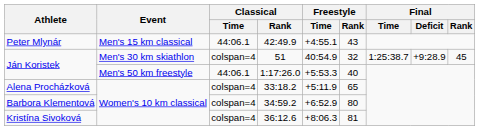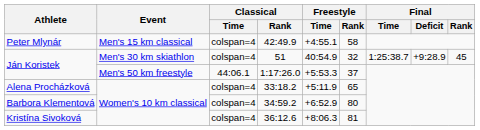(233, 42) 44:06.1 -> (233, 42) colspan=4
(353, 42) 43 -> (353, 42) 58
(353, 72) 40 -> (353, 72) 37
